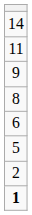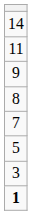(16, 123) 6 -> (16, 123) 7
(16, 173) 2 -> (16, 173) 3
